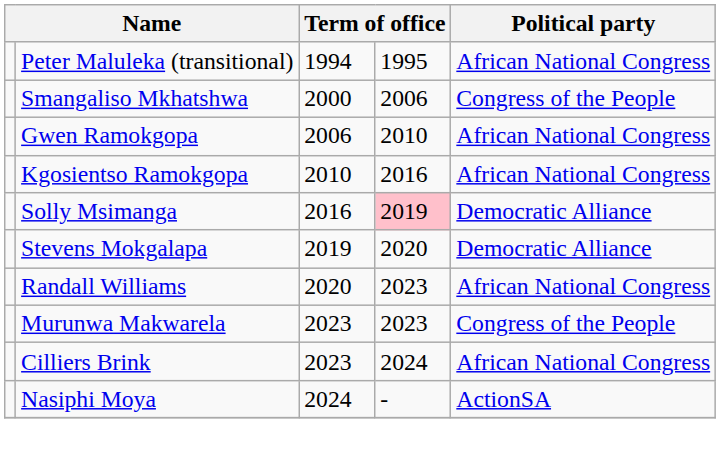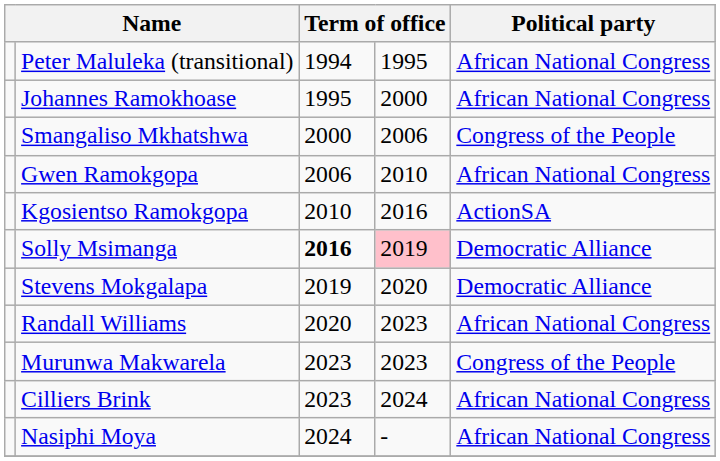+ row: (129, 98)
(583, 173) African National Congress -> (504, 211) ActionSA
(328, 211) normal -> (328, 248) bold
(504, 398) ActionSA -> (583, 436) African National Congress
